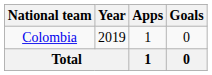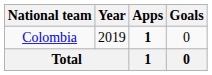(148, 37) normal -> (148, 37) bold
